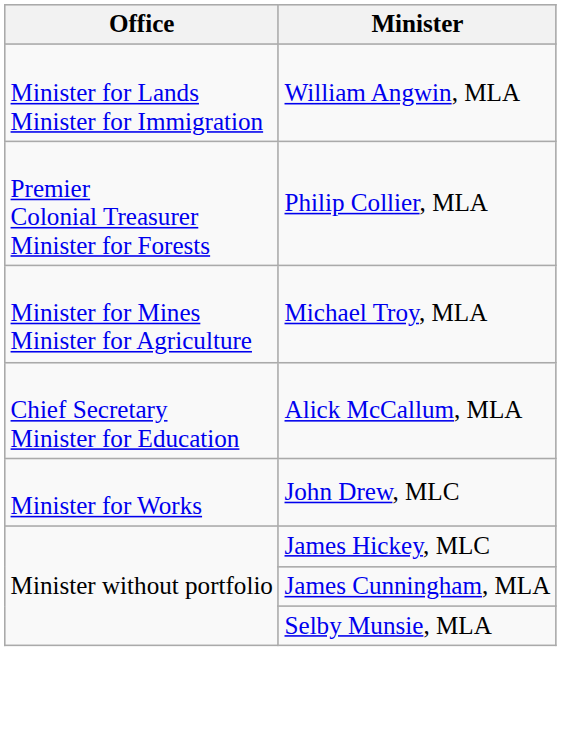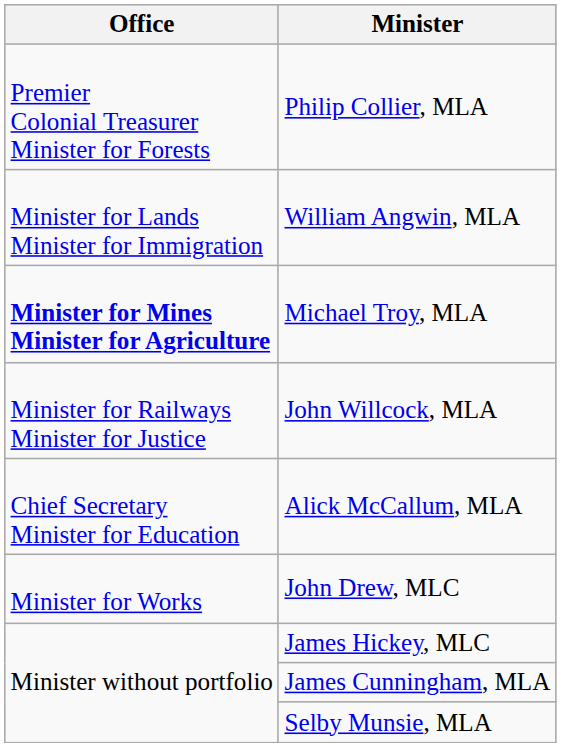rows swapped: (386, 203) <-> (402, 92)
(131, 327) normal -> (140, 327) bold
+ row: (391, 409)
